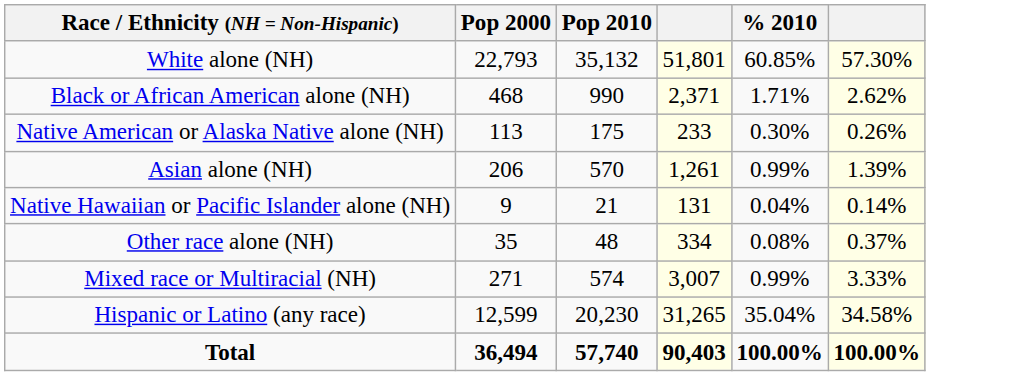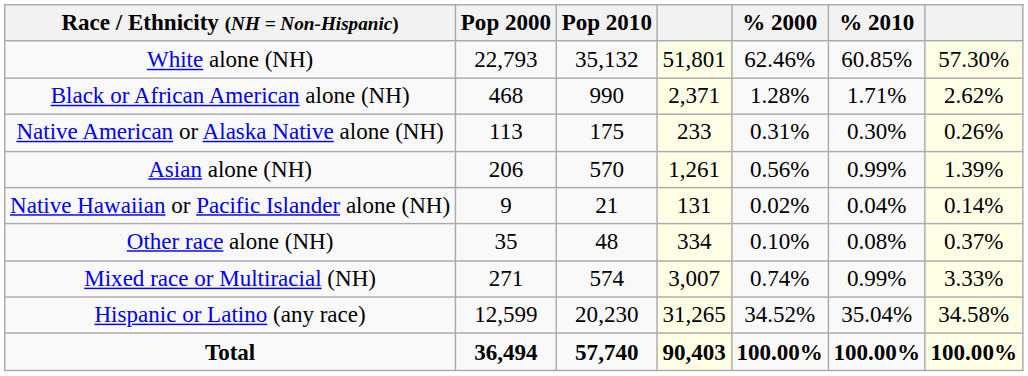+ column: (780, 22)
